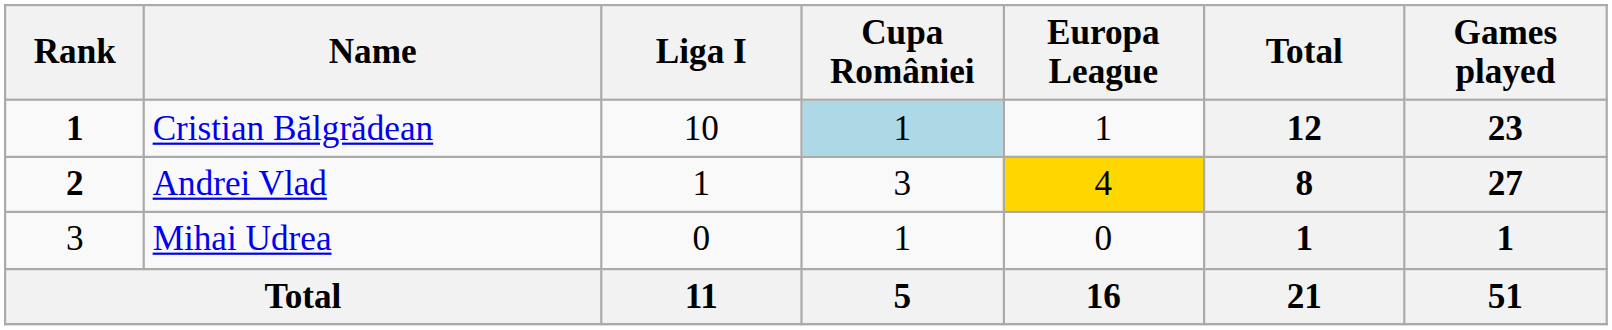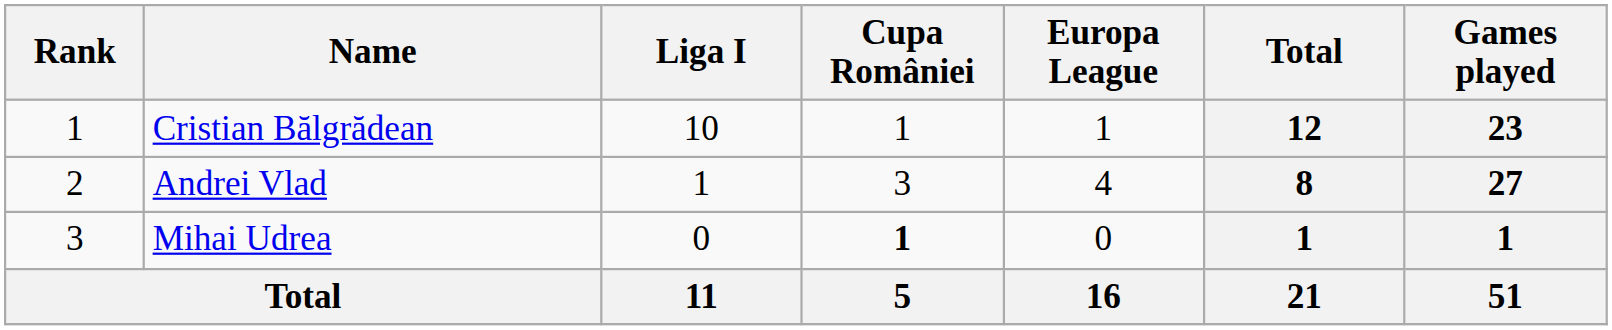(75, 127) bold -> (75, 127) normal
(902, 127) lightblue background -> (902, 127) no background
(75, 183) bold -> (75, 183) normal
(1103, 183) gold background -> (1103, 183) no background
(902, 239) normal -> (902, 239) bold
